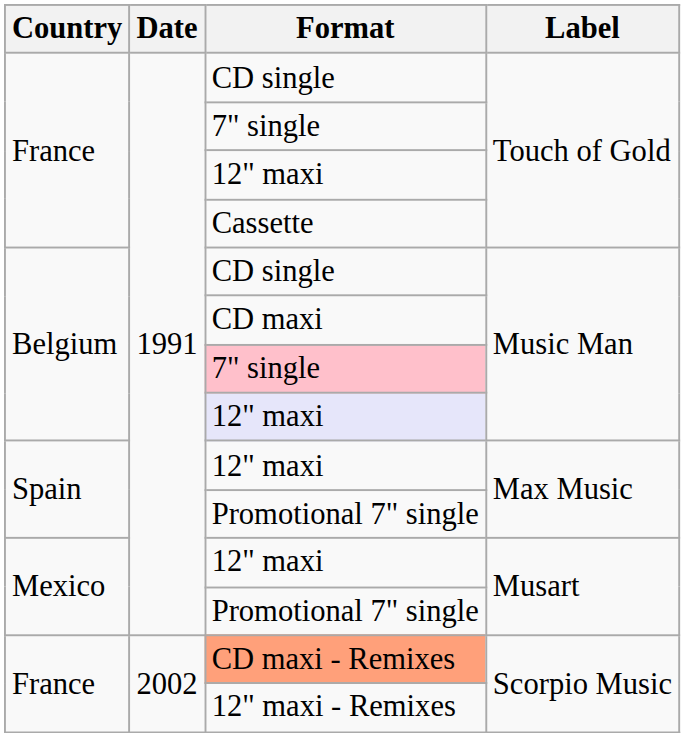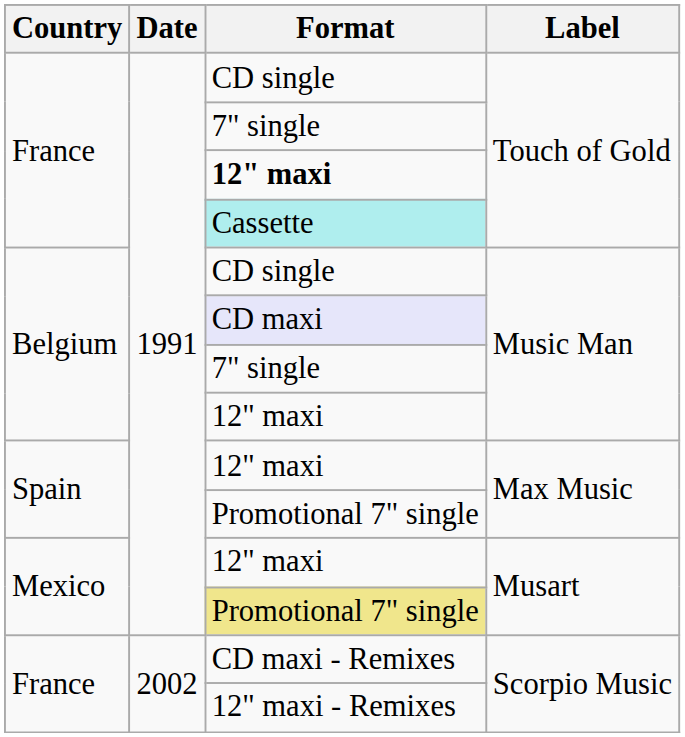(268, 174) normal -> (271, 174) bold
(263, 222) no background -> (263, 222) paleturquoise background
(267, 319) no background -> (267, 319) lavender background
(266, 367) pink background -> (266, 367) no background
(268, 416) lavender background -> (268, 416) no background
(345, 610) no background -> (345, 610) khaki background
(333, 658) lightsalmon background -> (333, 658) no background
